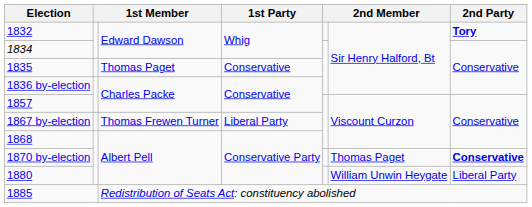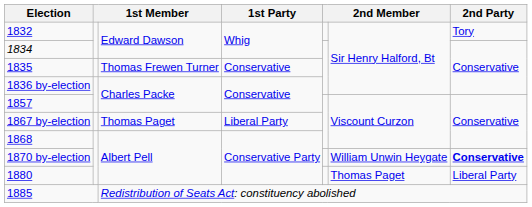(464, 31) bold -> (463, 31) normal
(138, 67) Thomas Paget -> (160, 67) Thomas Frewen Turner
(160, 121) Thomas Frewen Turner -> (138, 121) Thomas Paget
(367, 157) Thomas Paget -> (389, 157) William Unwin Heygate
(389, 175) William Unwin Heygate -> (367, 175) Thomas Paget
